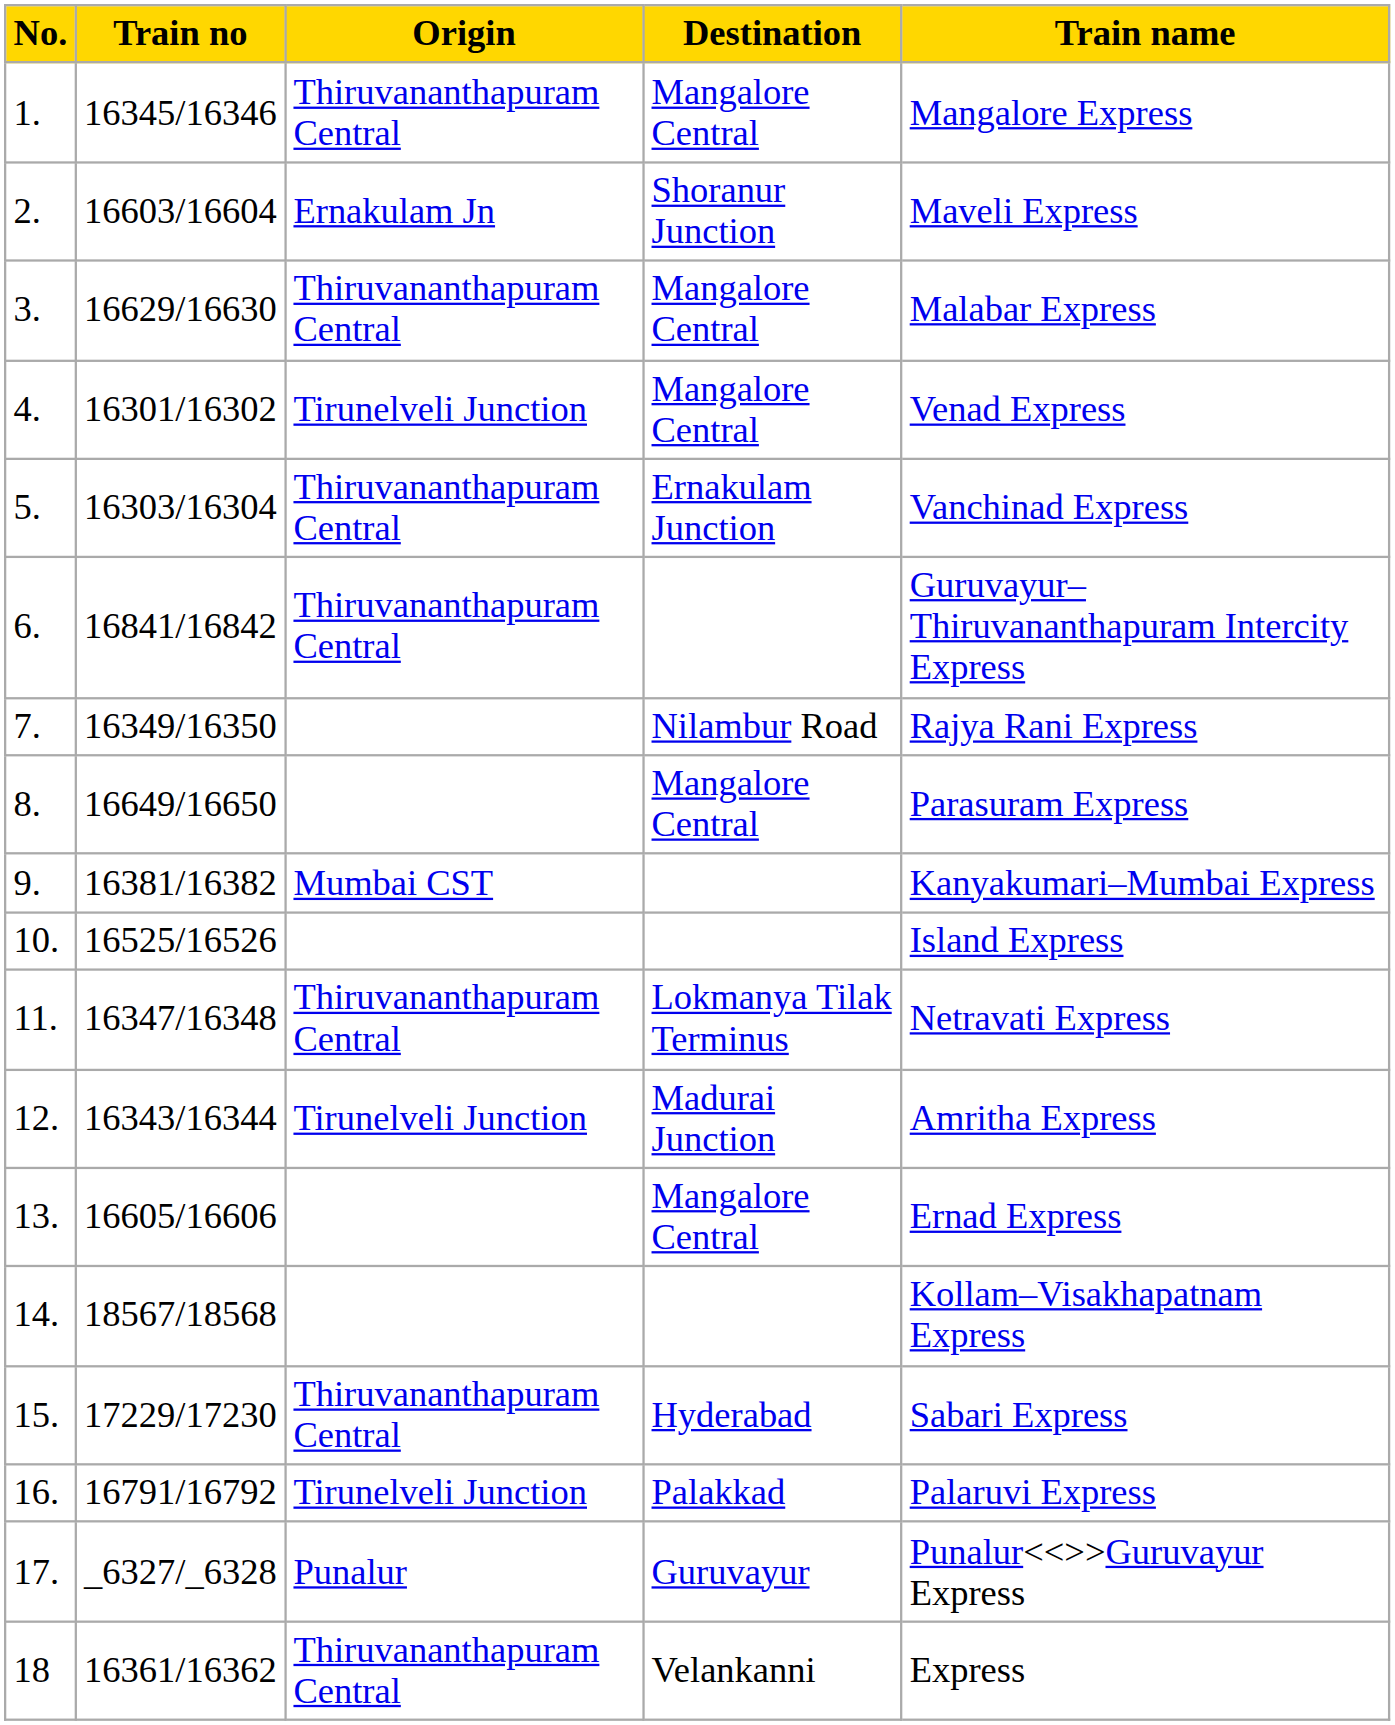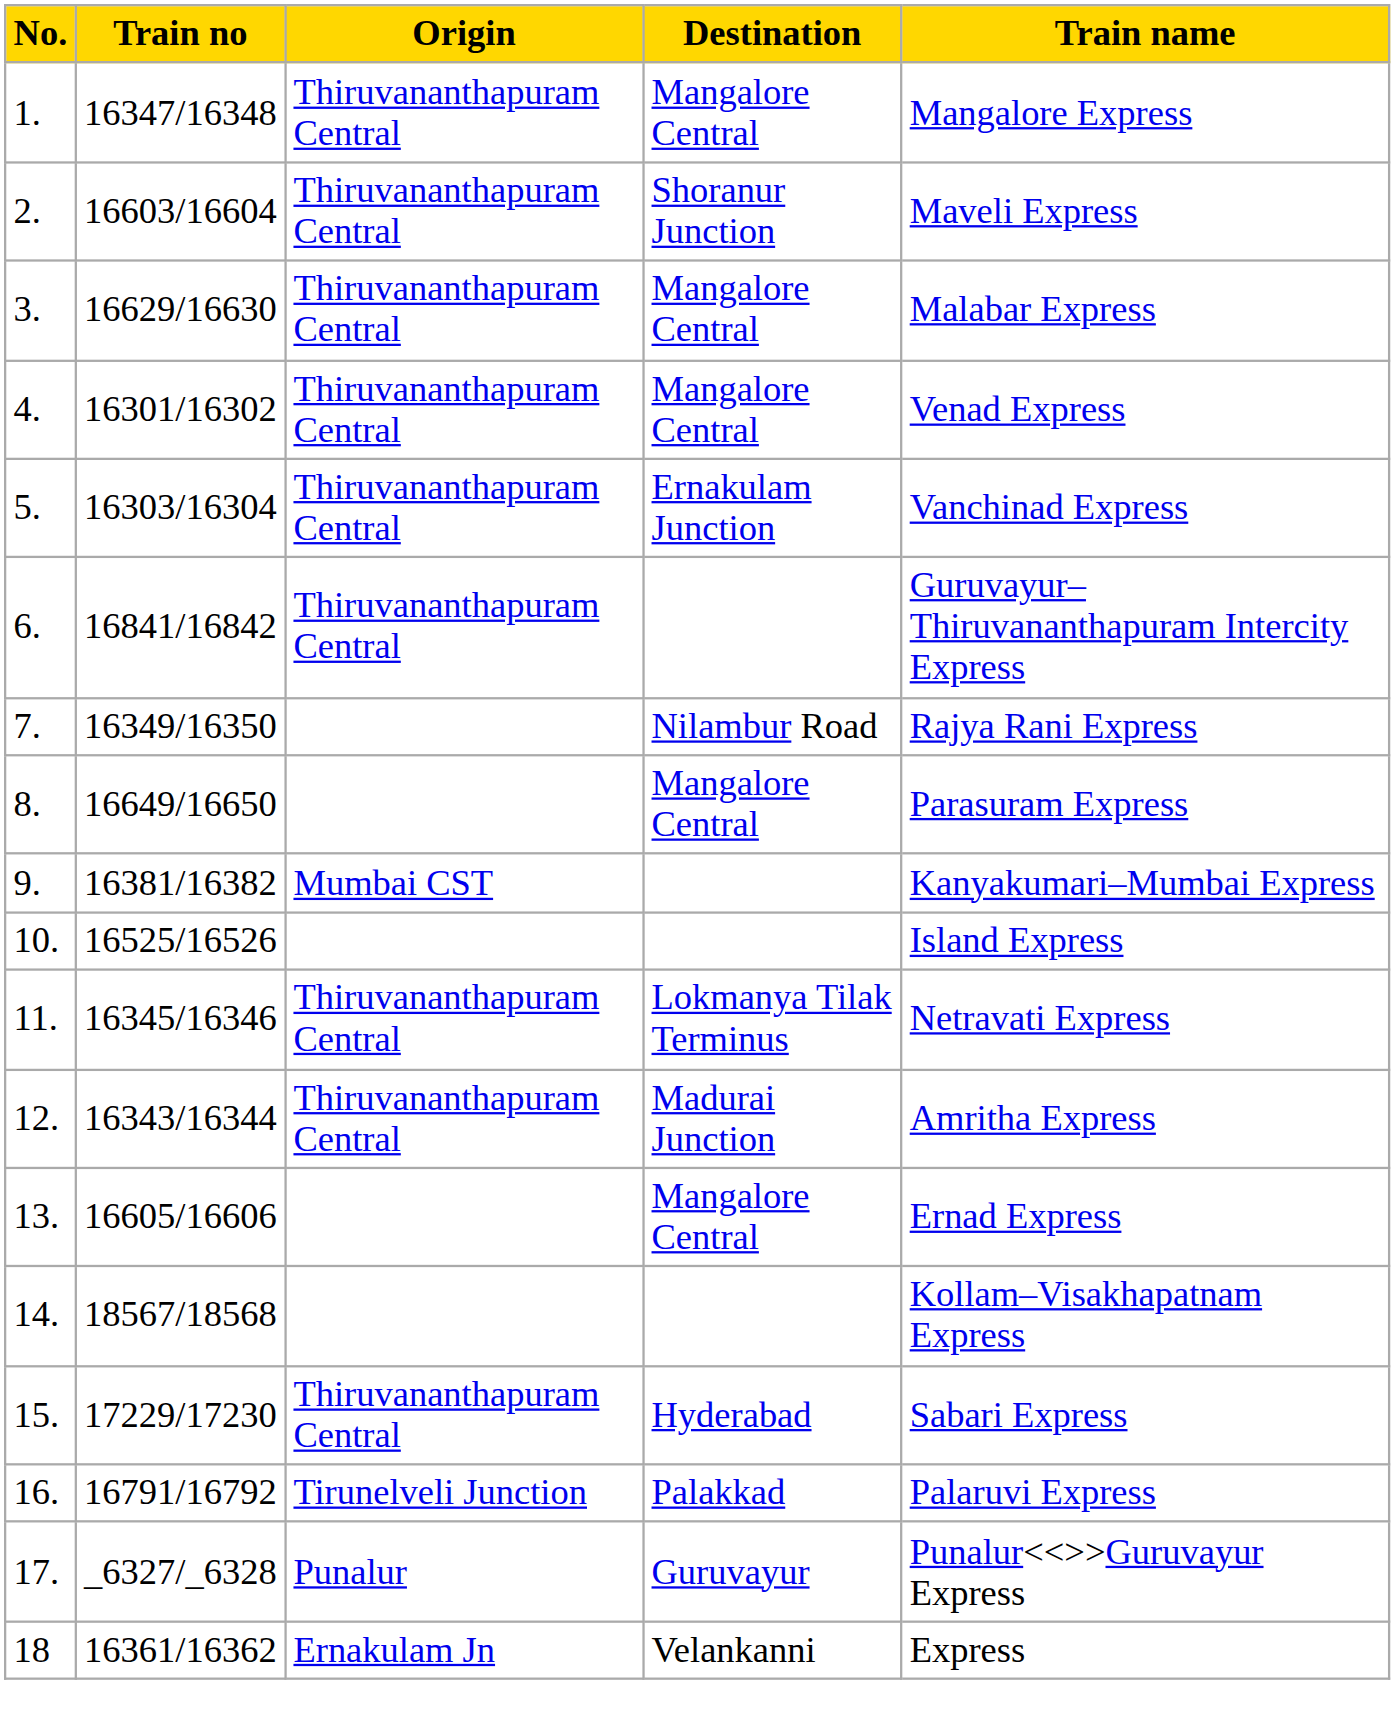(180, 111) 16345/16346 -> (180, 111) 16347/16348
(394, 210) Ernakulam Jn -> (446, 210) Thiruvananthapuram Central
(440, 408) Tirunelveli Junction -> (446, 408) Thiruvananthapuram Central
(180, 1018) 16347/16348 -> (180, 1018) 16345/16346
(440, 1117) Tirunelveli Junction -> (446, 1117) Thiruvananthapuram Central
(446, 1669) Thiruvananthapuram Central -> (394, 1649) Ernakulam Jn
